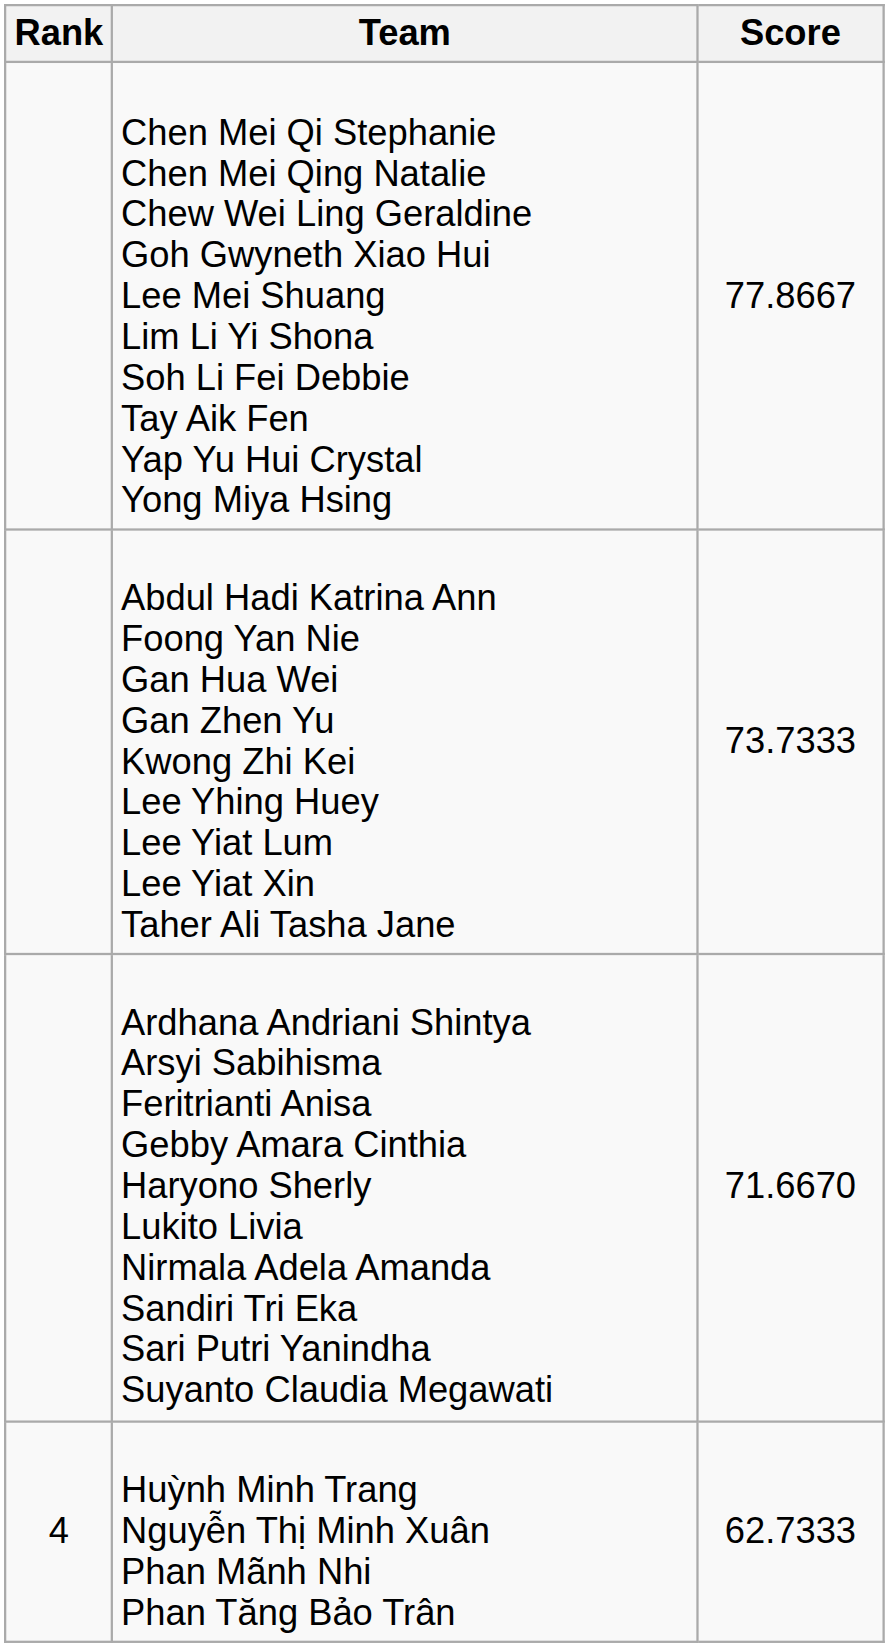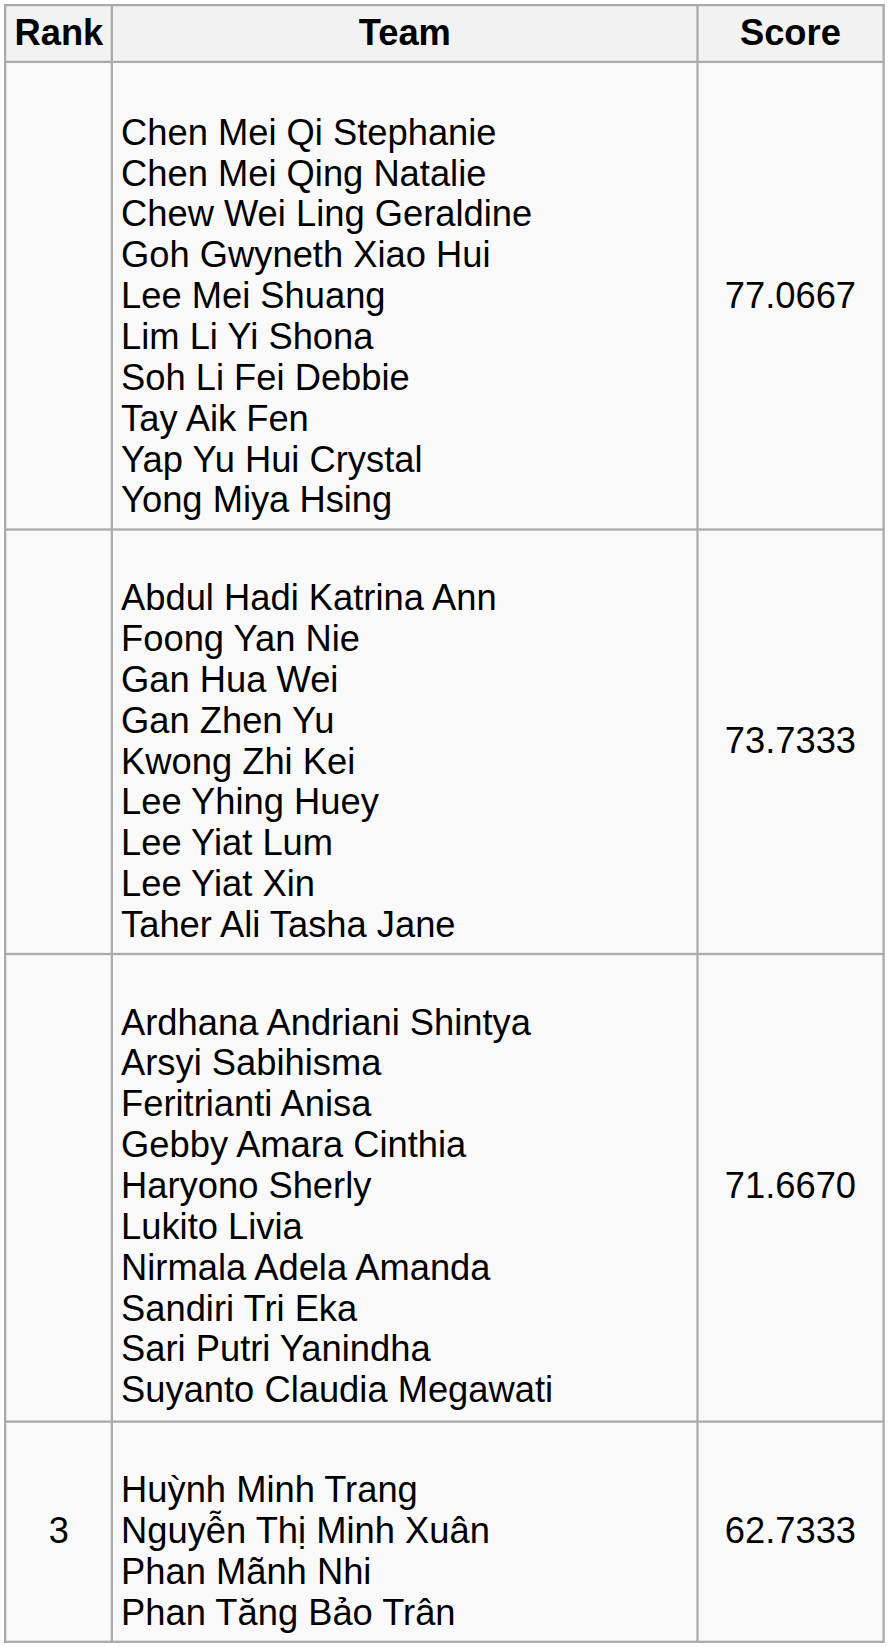(790, 295) 77.8667 -> (790, 295) 77.0667
(59, 1530) 4 -> (59, 1530) 3
